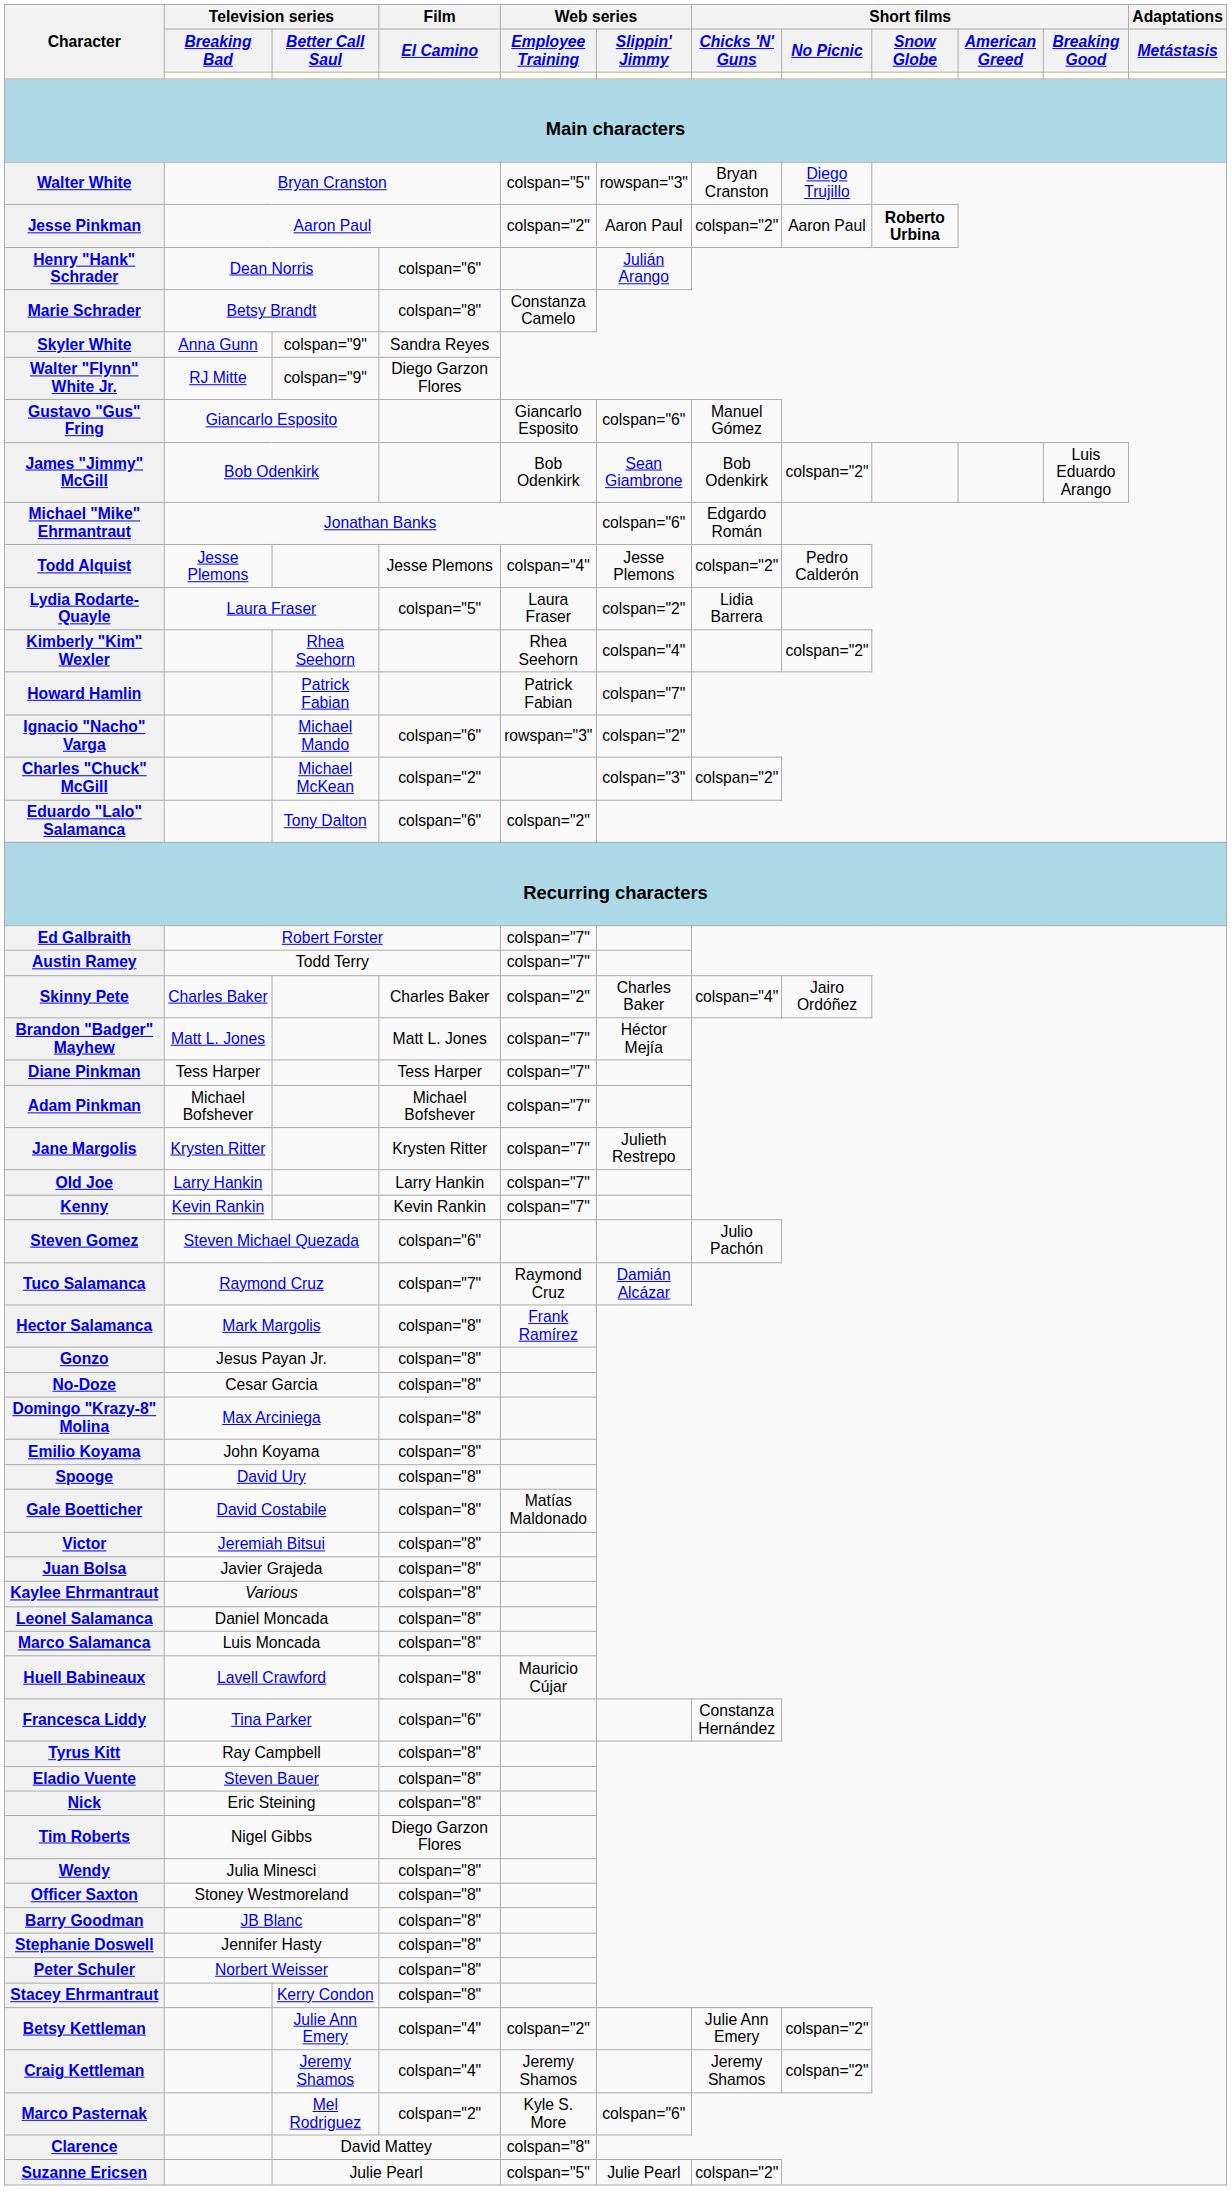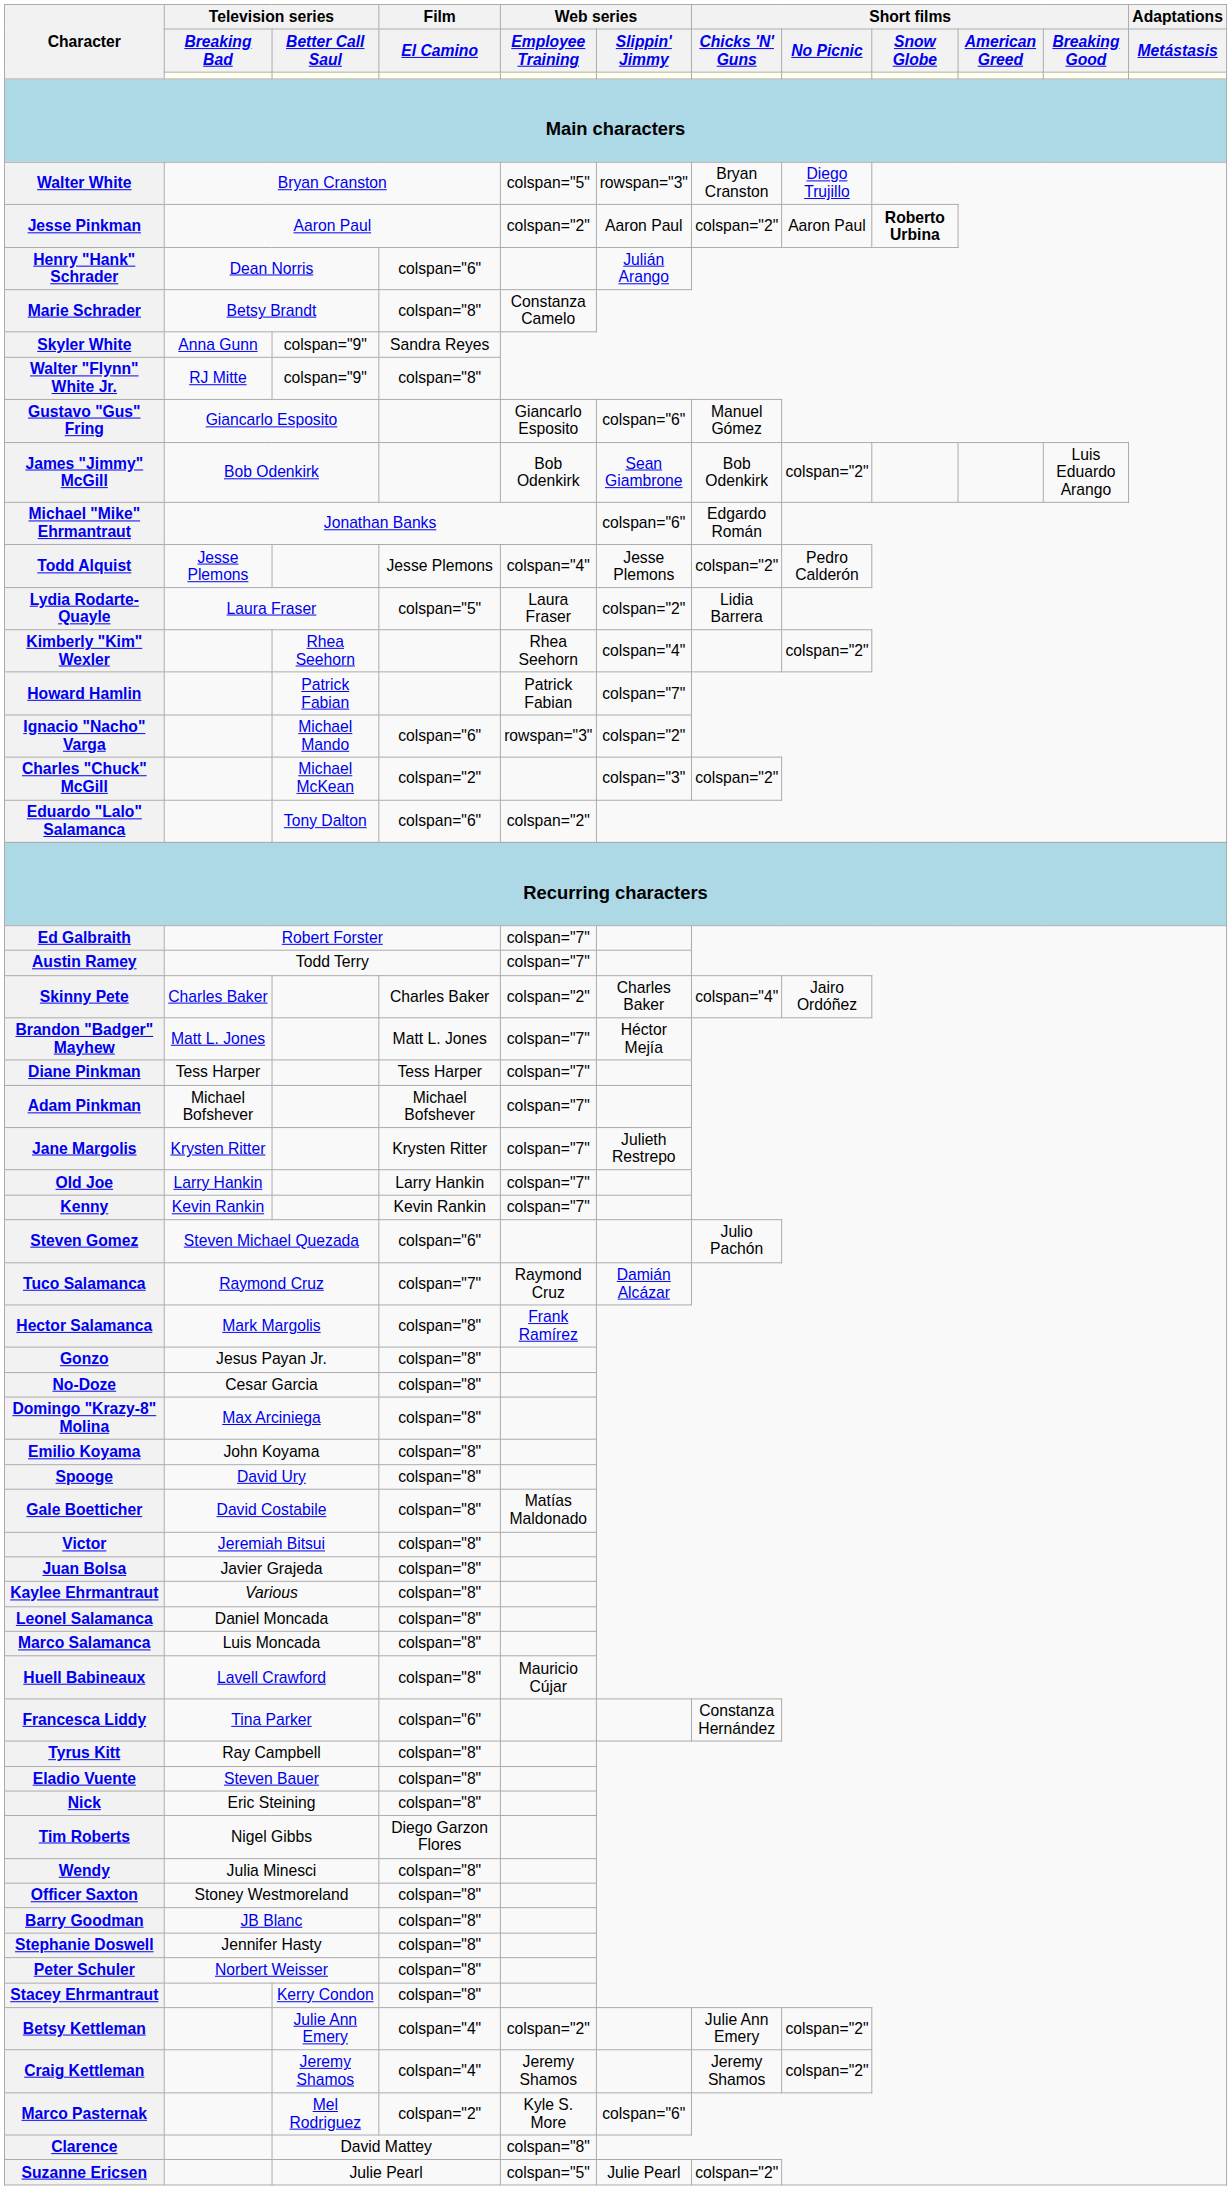(440, 378) Diego Garzon Flores -> (440, 378) colspan="8"
